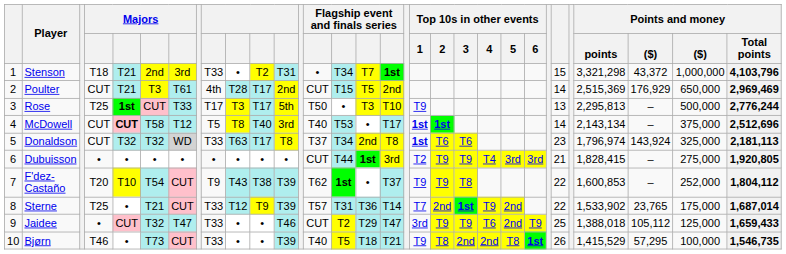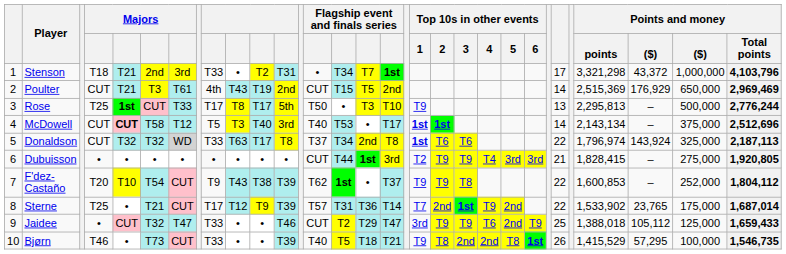(560, 72) 15 -> (560, 72) 17
(238, 89) T28 -> (238, 89) T43
(262, 89) T17 -> (262, 89) T19
(238, 106) T3 -> (238, 106) T8
(238, 124) T8 -> (238, 124) T3
(560, 141) 23 -> (560, 141) 22
(754, 141) 2,181,113 -> (754, 141) 2,187,113
(214, 205) T33 -> (214, 205) T17
